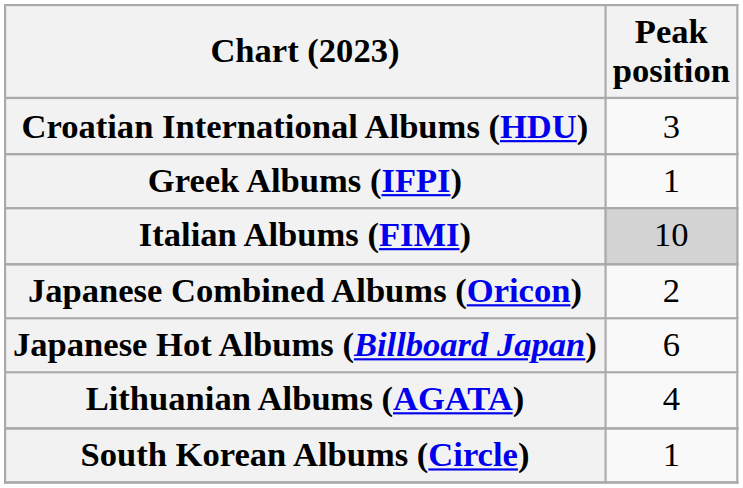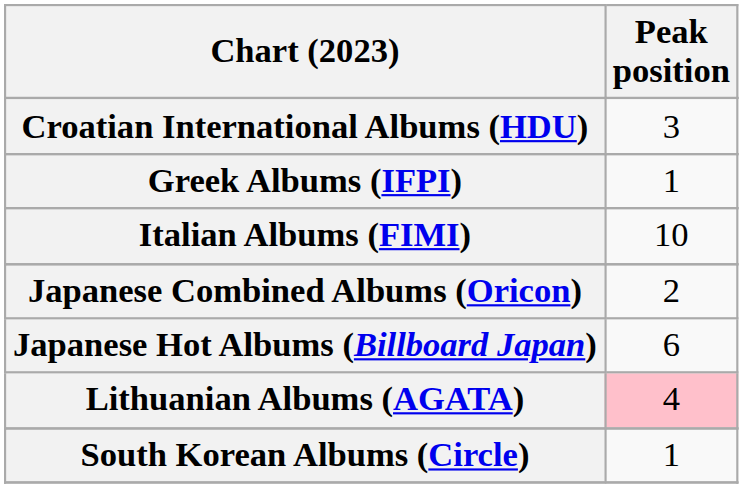(671, 235) lightgrey background -> (671, 235) no background
(671, 399) no background -> (671, 399) pink background
